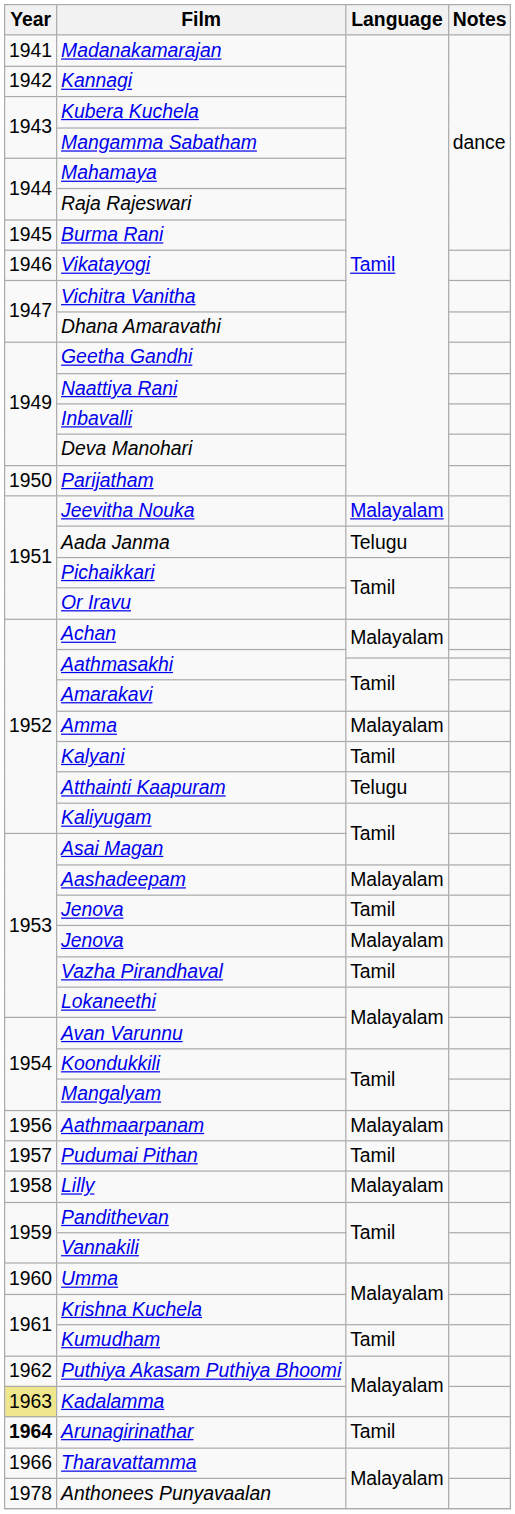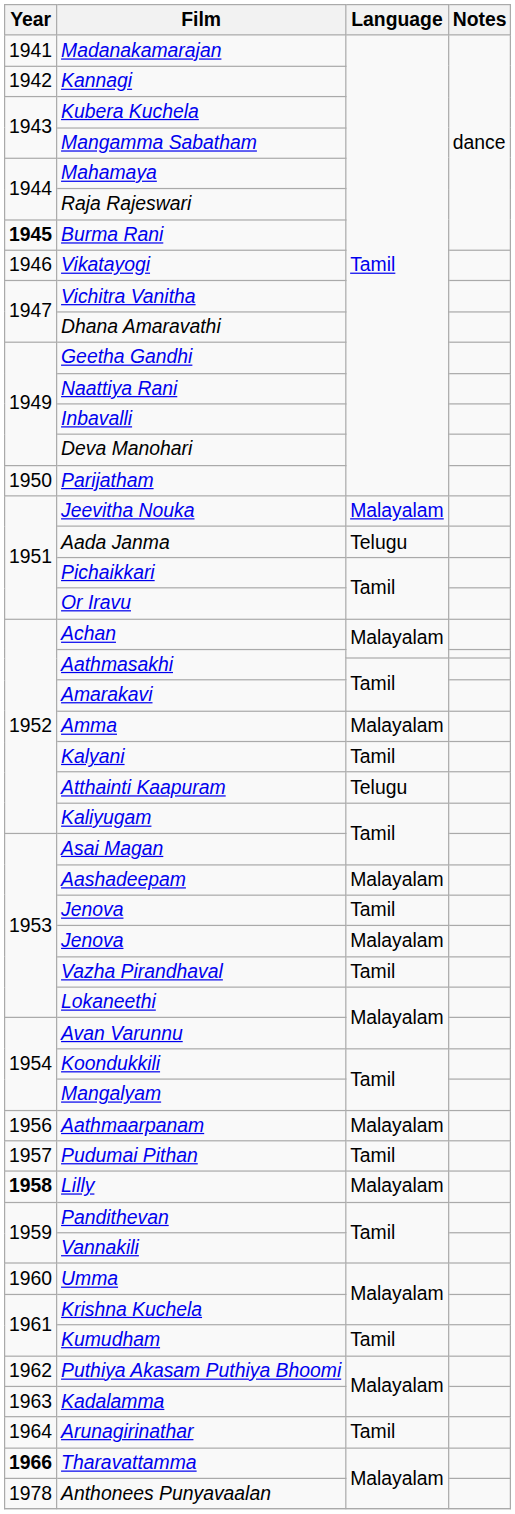(31, 234) normal -> (31, 234) bold
(31, 1186) normal -> (31, 1186) bold
(31, 1401) khaki background -> (31, 1401) no background
(31, 1432) bold -> (31, 1432) normal
(31, 1462) normal -> (31, 1462) bold
